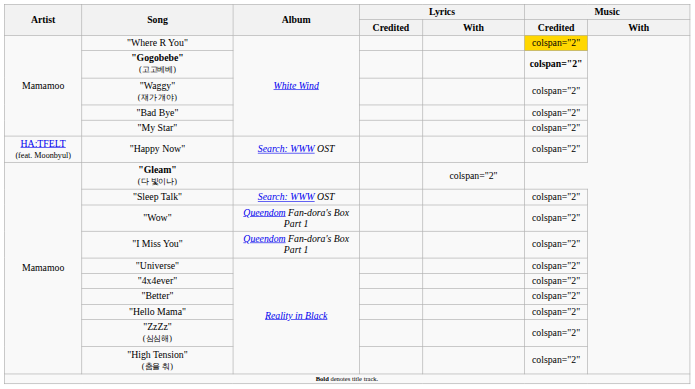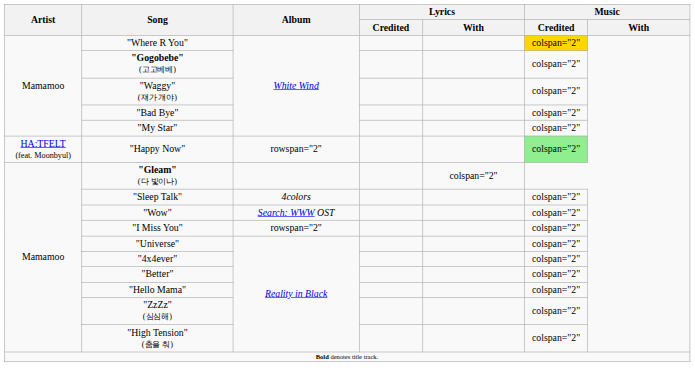(556, 64) bold -> (556, 64) normal
(296, 149) Search: WWW OST -> (296, 149) rowspan="2"
(556, 149) no background -> (556, 149) lightgreen background
(296, 197) Search: WWW OST -> (296, 197) 4colors
(296, 218) Queendom Fan-dora's Box Part 1 -> (296, 212) Search: WWW OST
(296, 244) Queendom Fan-dora's Box Part 1 -> (296, 228) rowspan="2"
